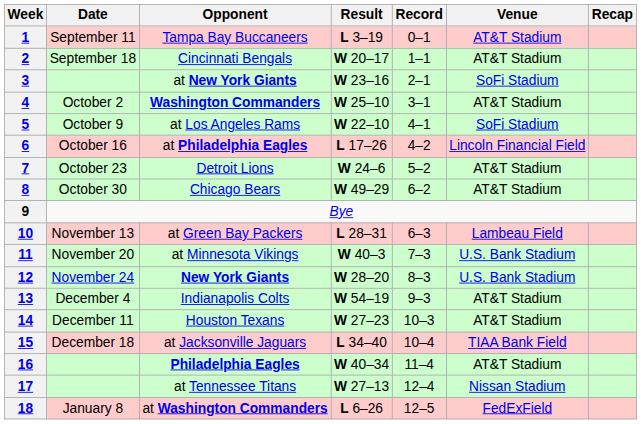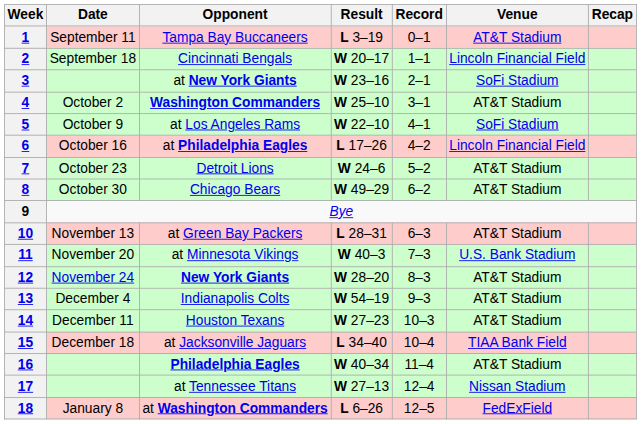(517, 59) AT&T Stadium -> (517, 59) Lincoln Financial Field
(517, 233) Lambeau Field -> (517, 233) AT&T Stadium
(517, 277) U.S. Bank Stadium -> (517, 277) AT&T Stadium
